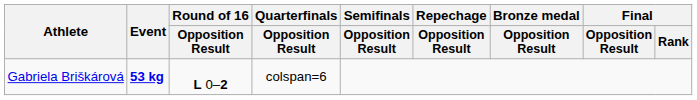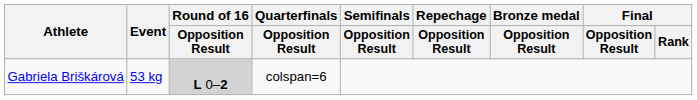(147, 77) bold -> (146, 77) normal
(211, 85) no background -> (211, 85) lightgrey background
